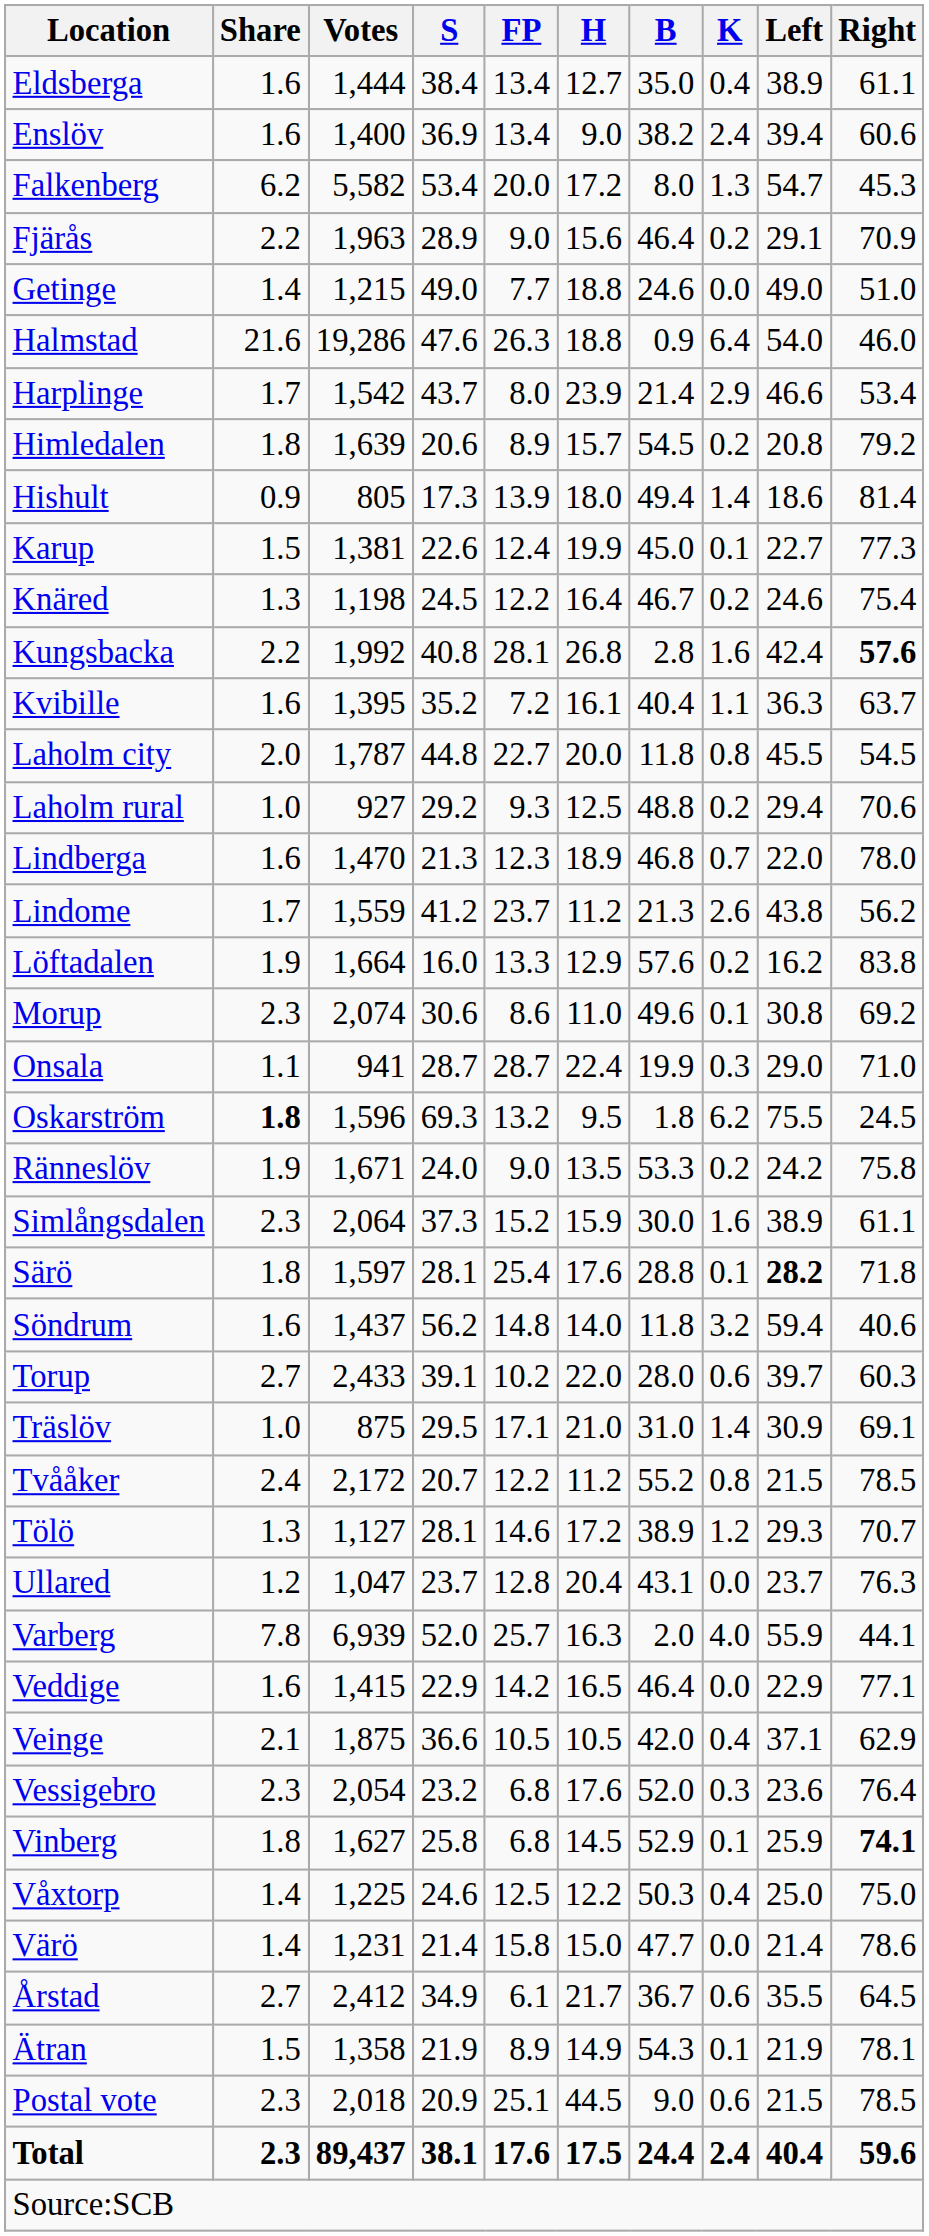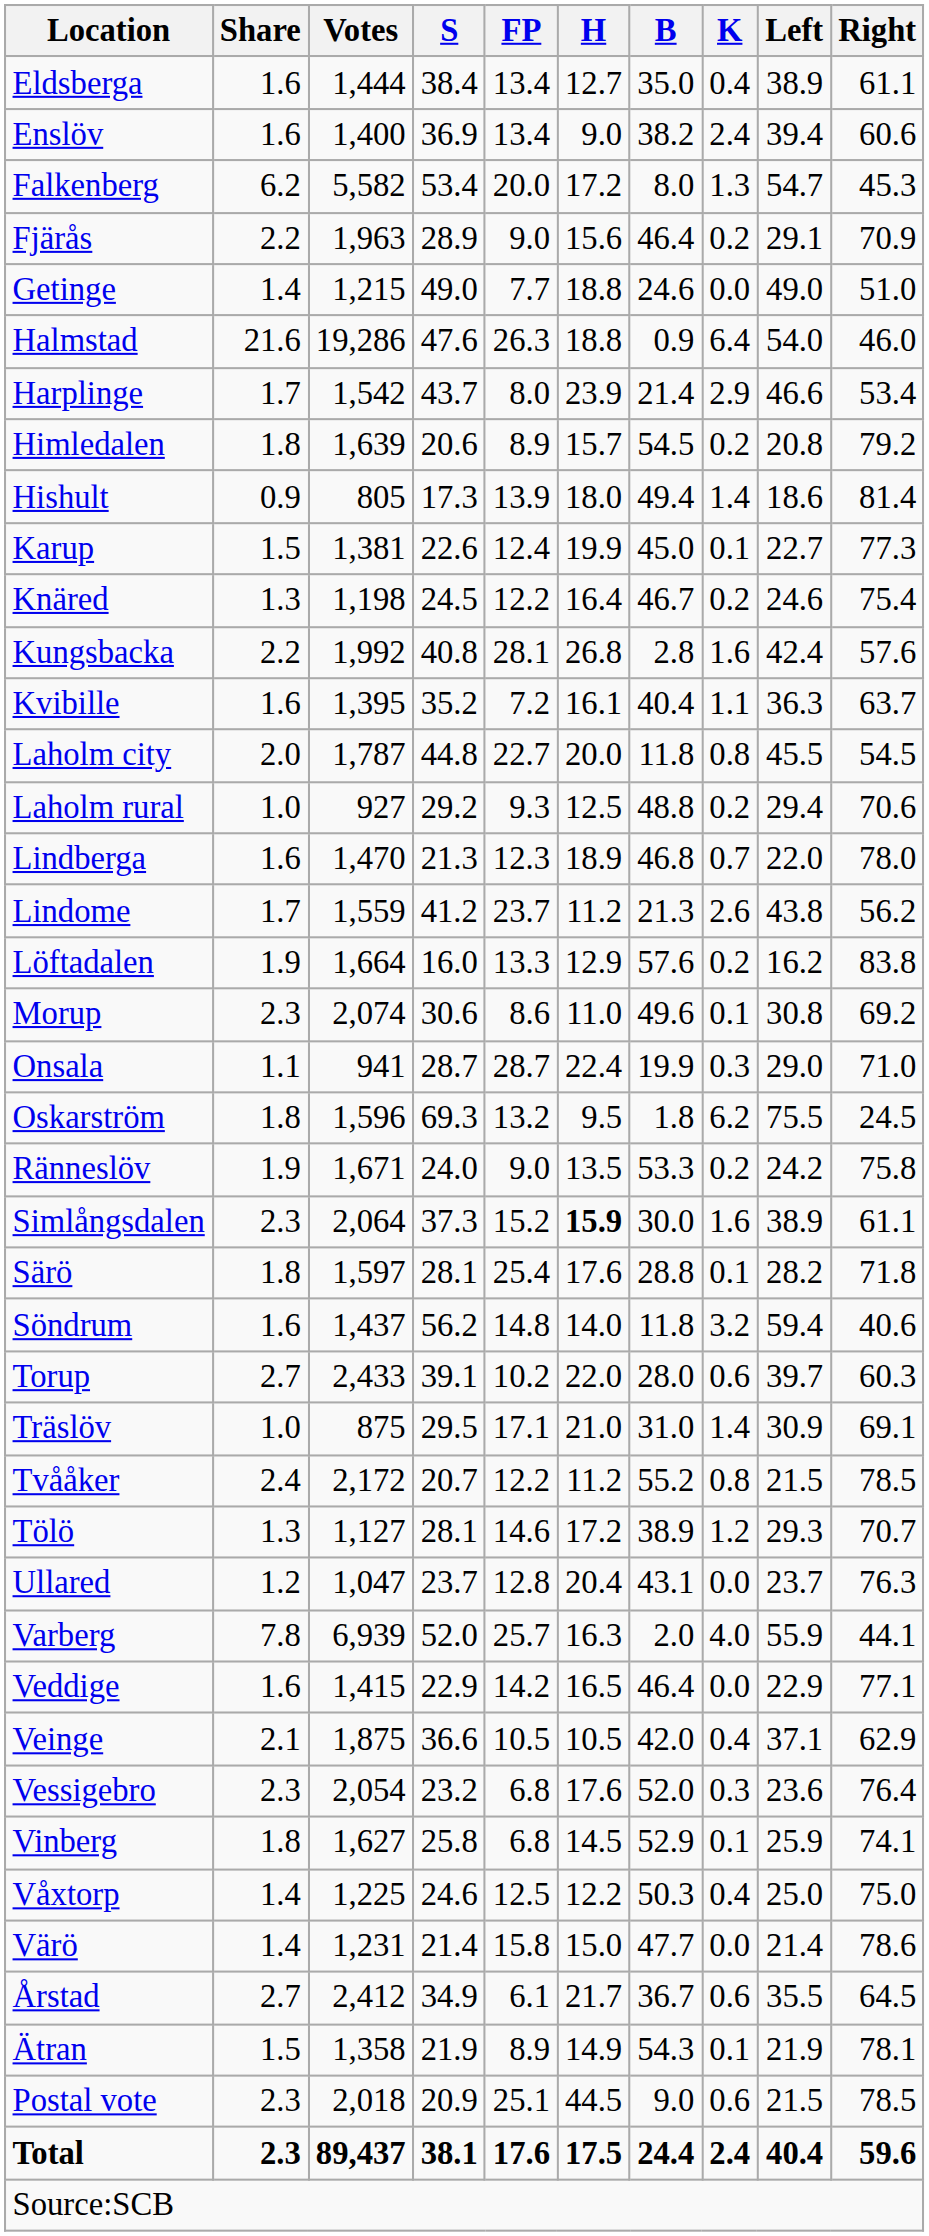(888, 651) bold -> (888, 651) normal
(280, 1117) bold -> (280, 1117) normal
(594, 1220) normal -> (594, 1220) bold
(795, 1272) bold -> (795, 1272) normal
(888, 1842) bold -> (888, 1842) normal
